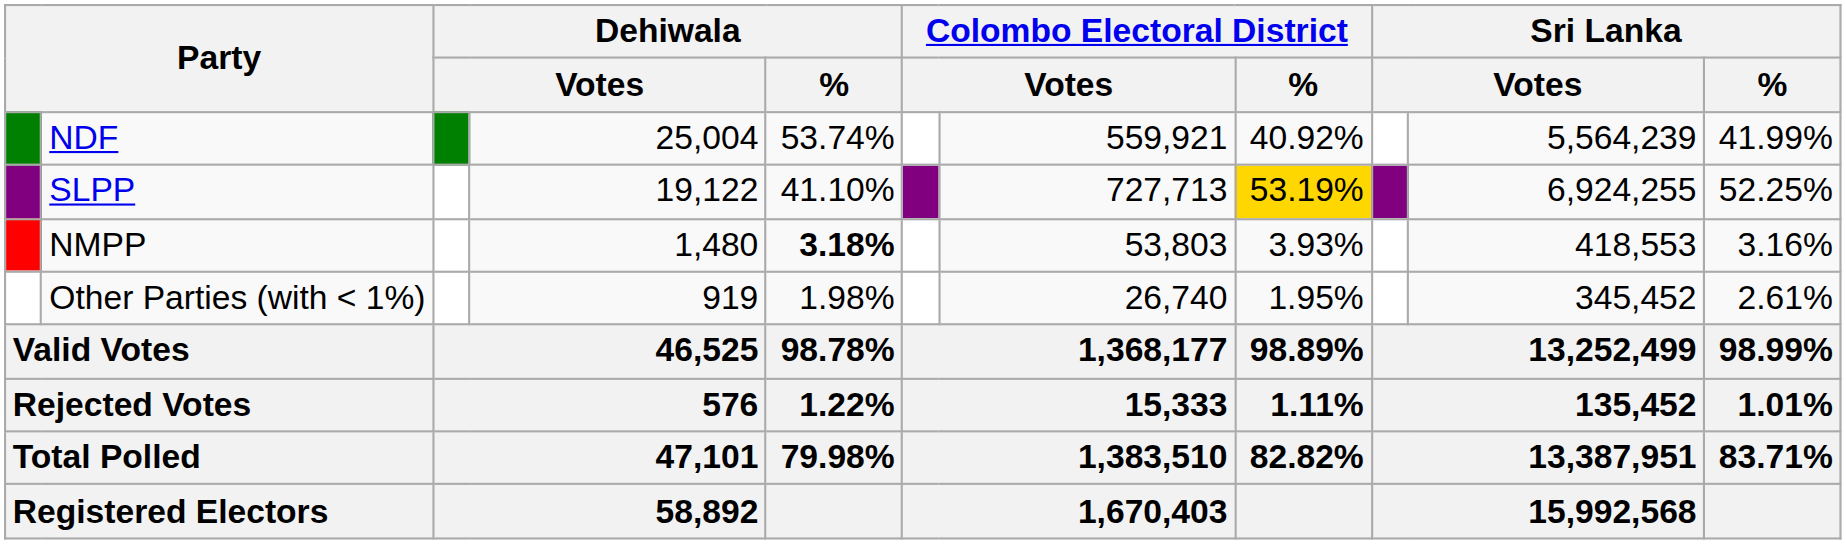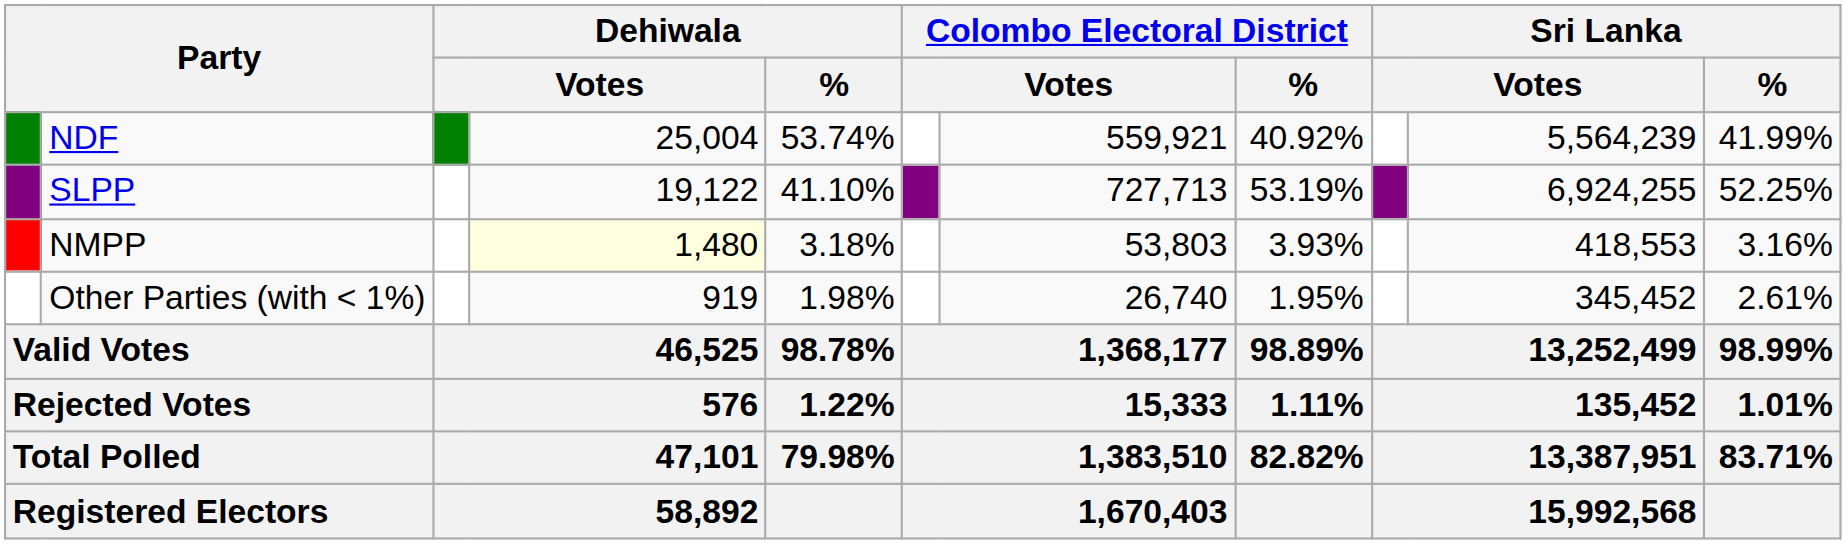(1307, 191) gold background -> (1307, 191) no background
(716, 244) no background -> (716, 244) lightyellow background
(847, 244) bold -> (847, 244) normal
